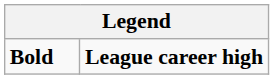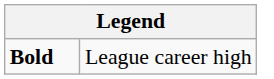(174, 56) bold -> (168, 56) normal
